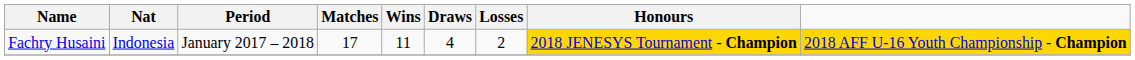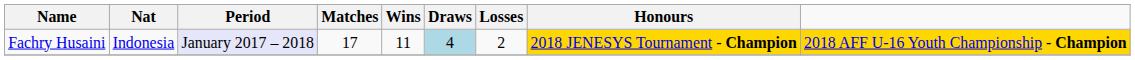(248, 42) no background -> (248, 42) lavender background
(450, 42) no background -> (450, 42) lightblue background
